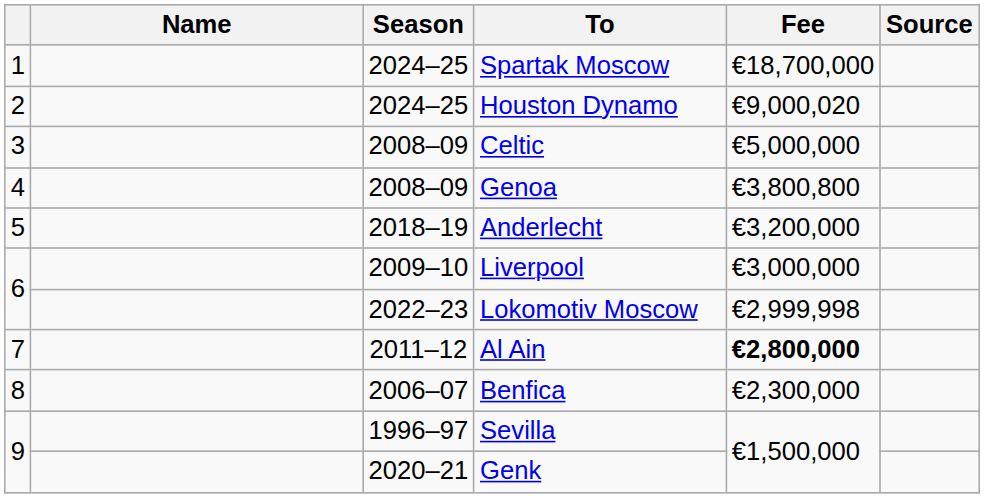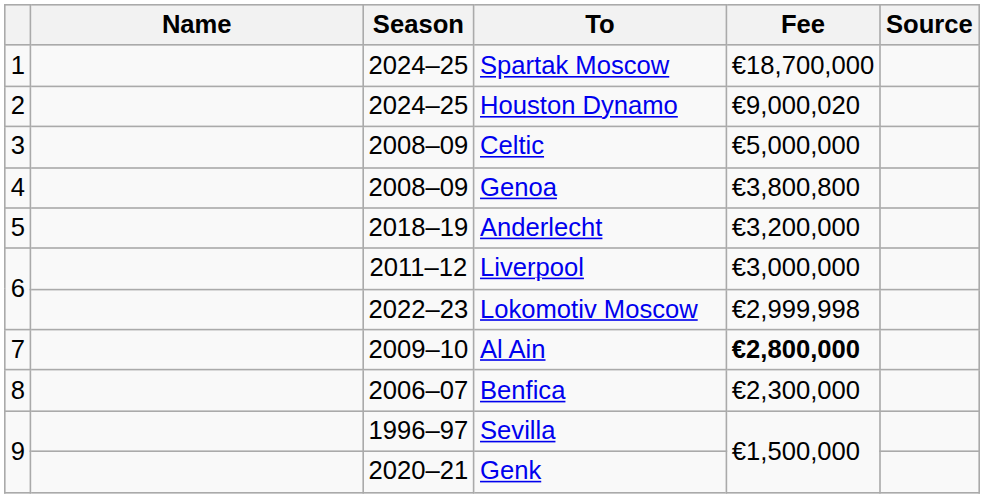(418, 268) 2009–10 -> (418, 268) 2011–12
(418, 349) 2011–12 -> (418, 349) 2009–10
